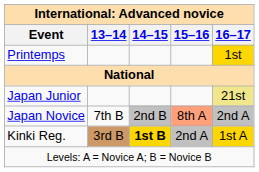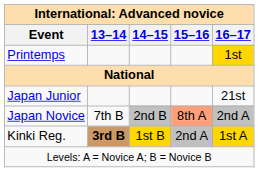(233, 95) khaki background -> (233, 95) no background
(109, 136) normal -> (109, 136) bold
(150, 136) bold -> (150, 136) normal
